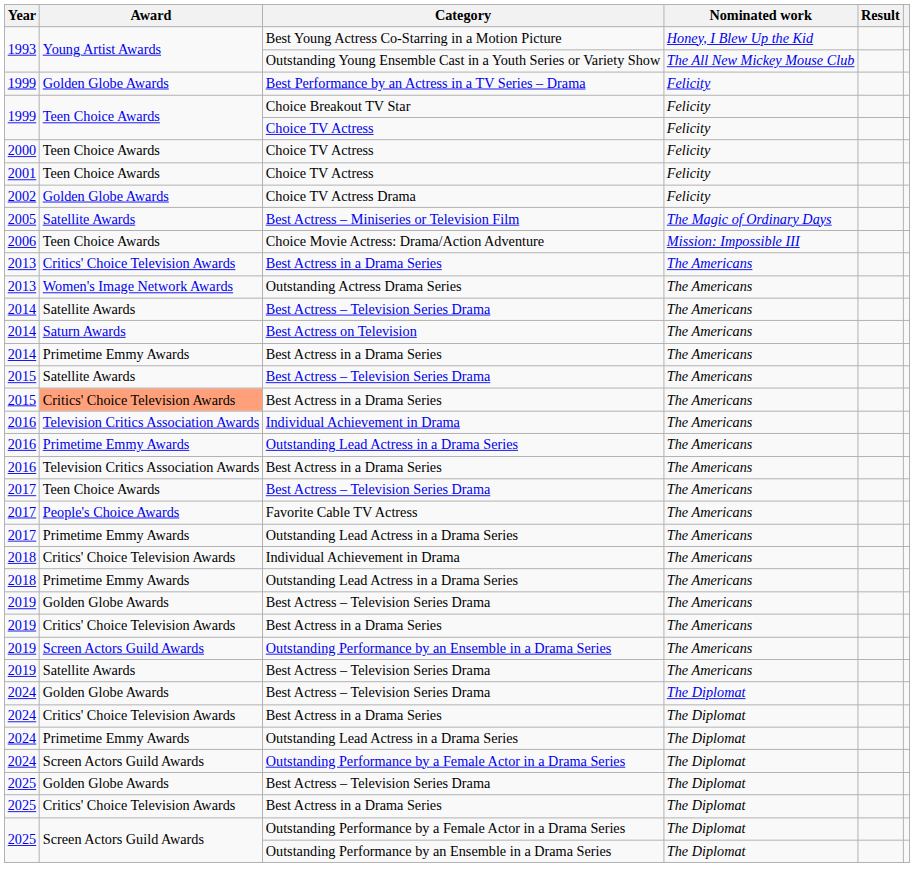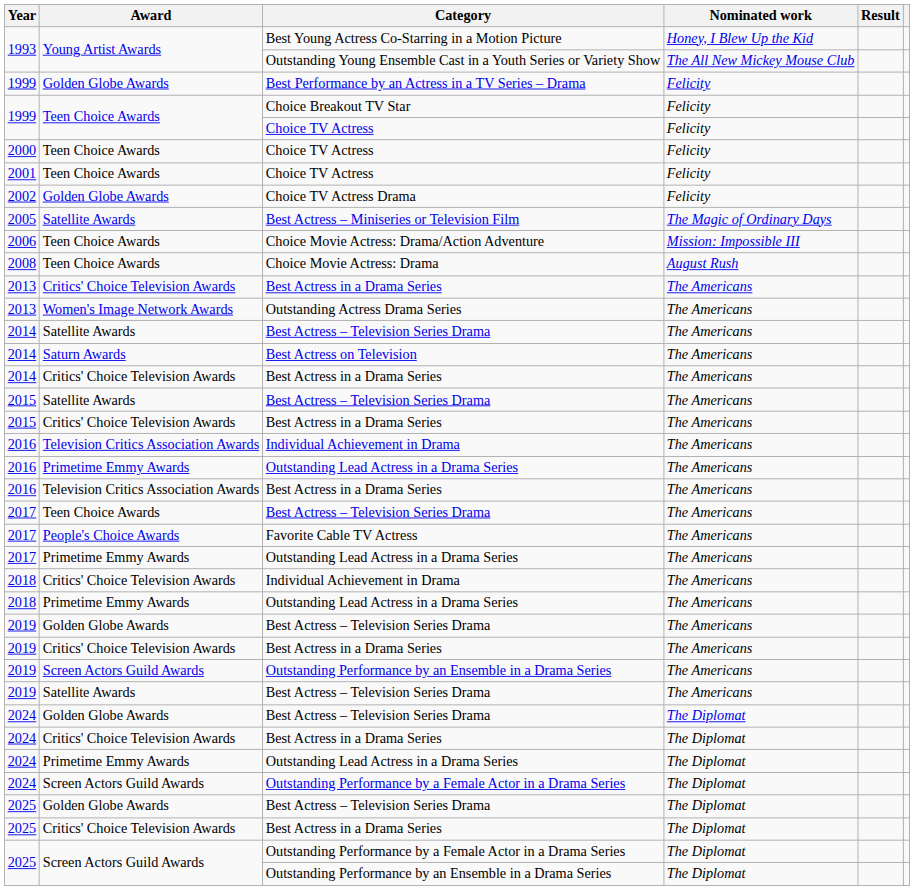+ row: (22, 264)
(116, 354) Primetime Emmy Awards -> (139, 377) Critics' Choice Television Awards
(139, 399) lightsalmon background -> (139, 422) no background
